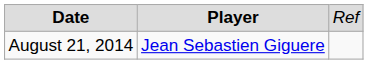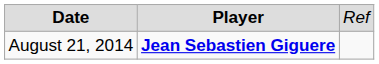(233, 45) normal -> (238, 45) bold
